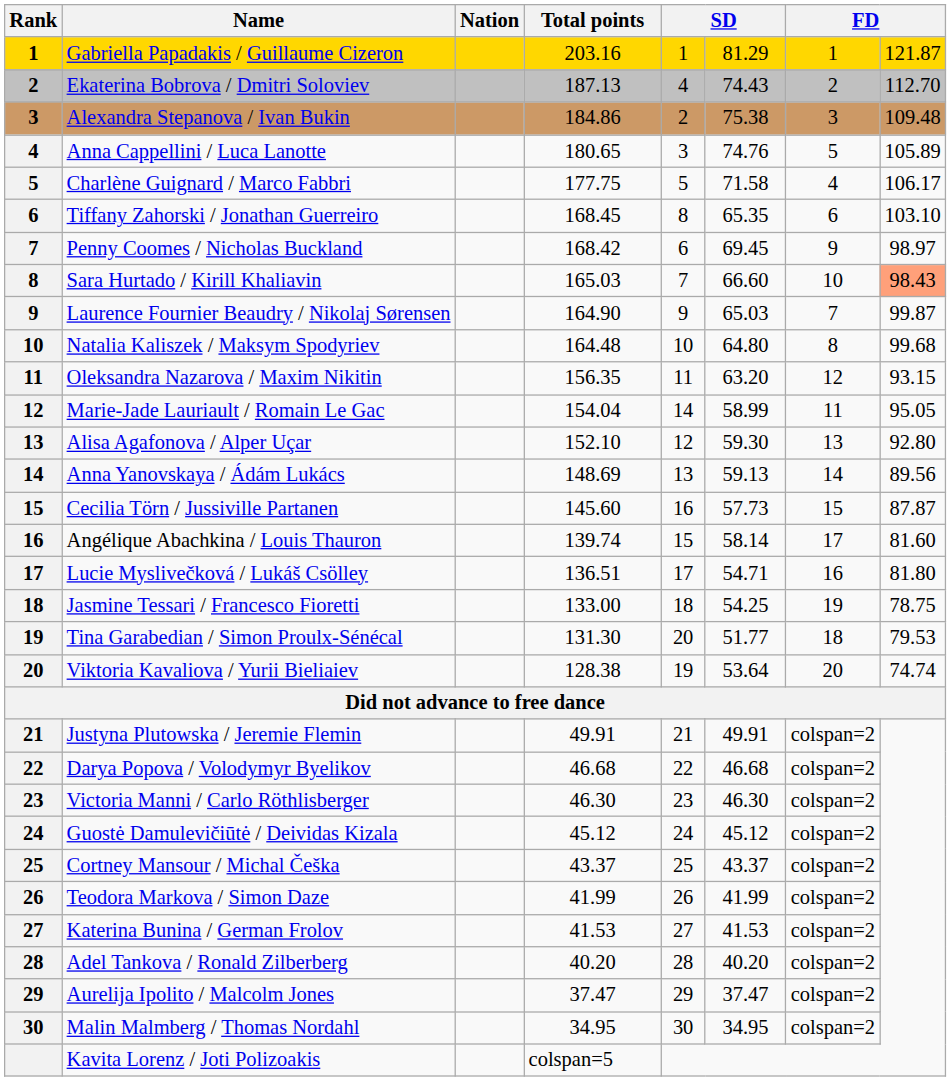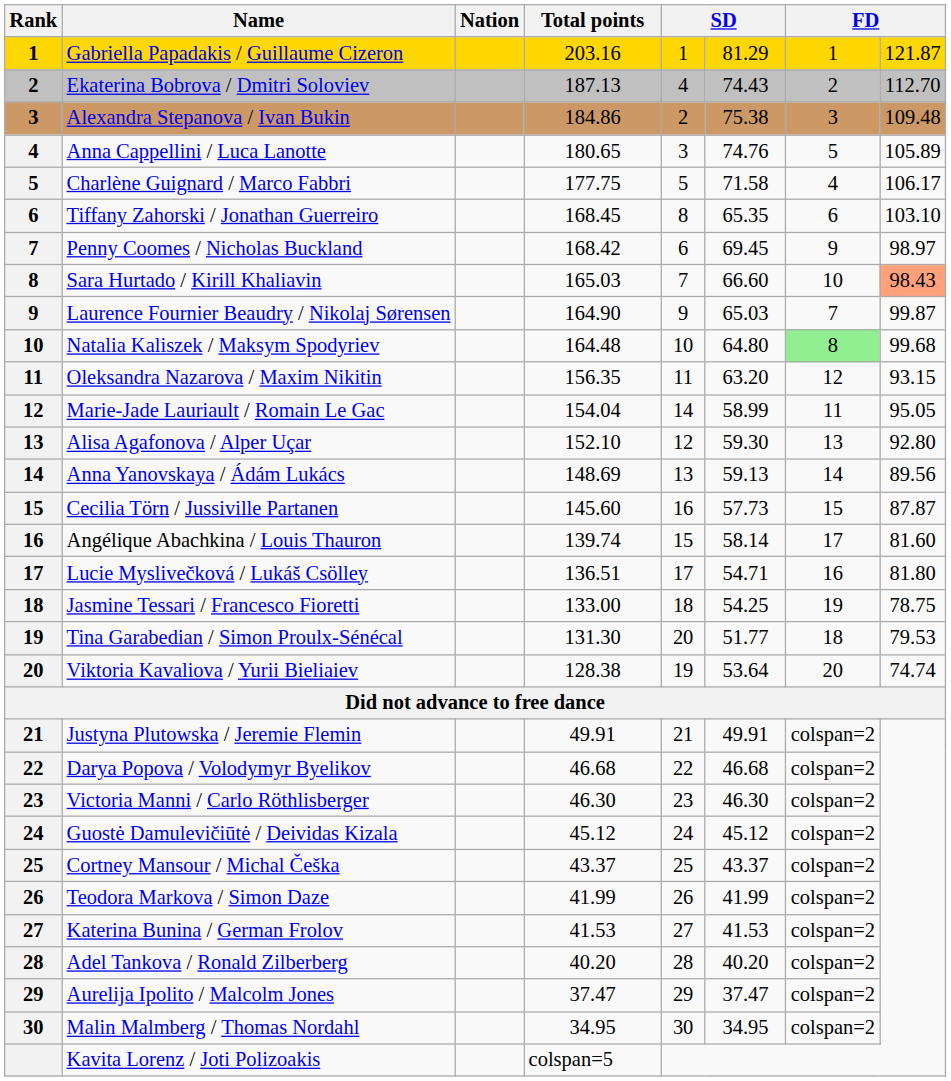(833, 345) no background -> (833, 345) lightgreen background
